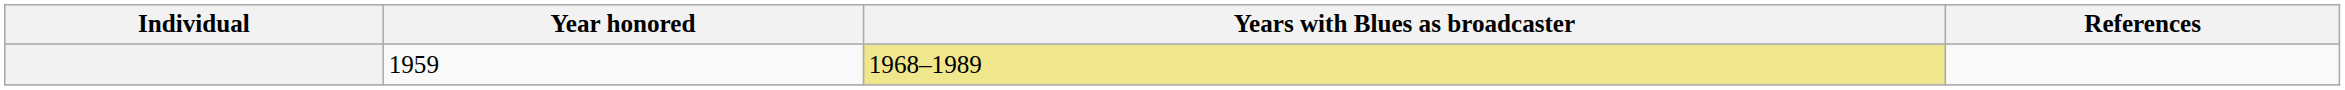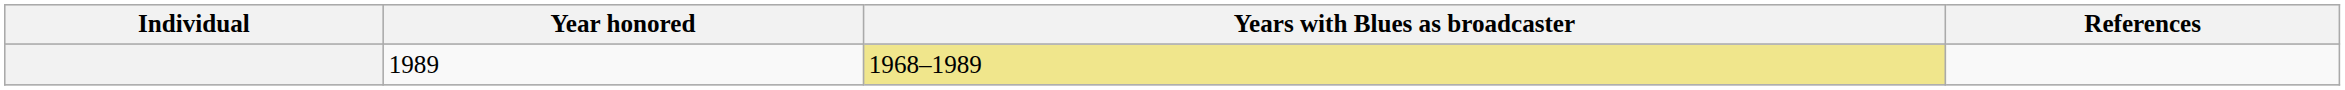(414, 64) 1959 -> (414, 64) 1989
